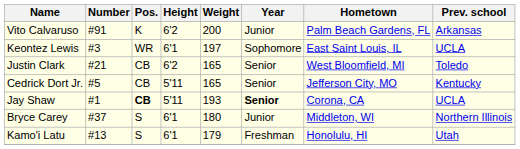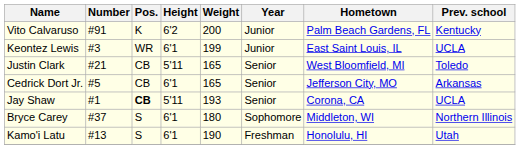(459, 30) Arkansas -> (458, 30) Kentucky
(212, 48) 197 -> (212, 48) 199
(273, 48) Sophomore -> (259, 48) Junior
(170, 65) 6'2 -> (173, 65) 5'11
(173, 83) 5'11 -> (170, 83) 6'1
(458, 83) Kentucky -> (459, 83) Arkansas
(262, 100) bold -> (260, 100) normal
(259, 118) Junior -> (273, 118) Sophomore
(212, 135) 179 -> (212, 135) 190
